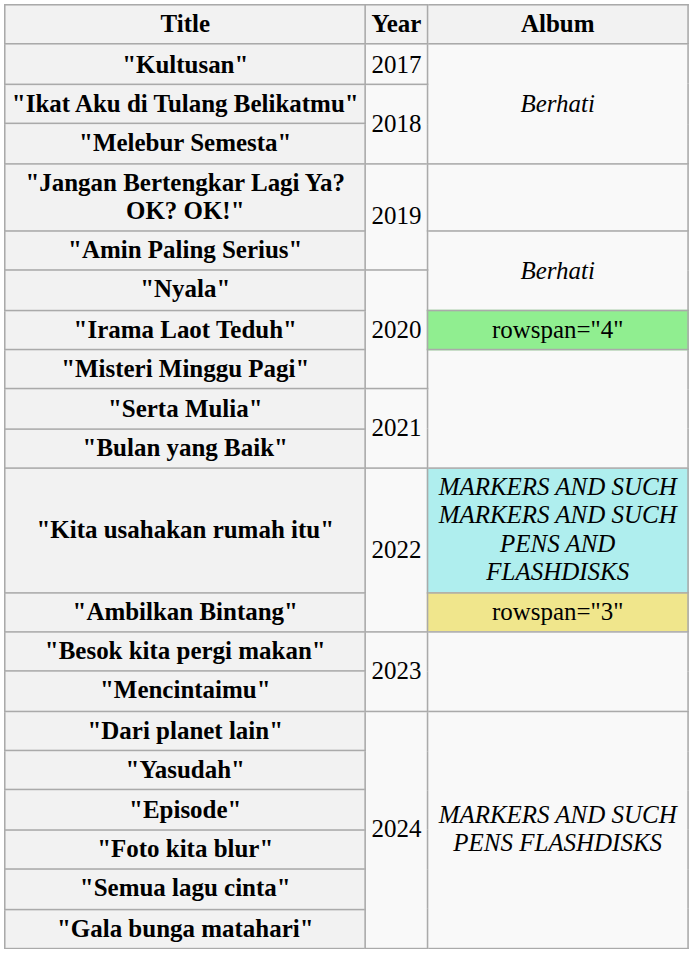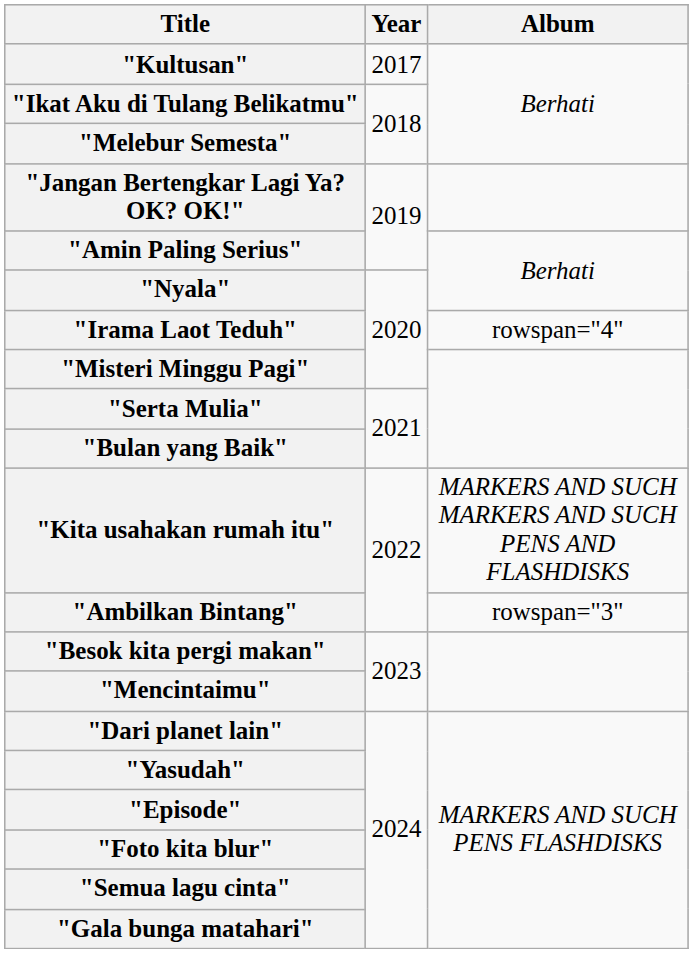(558, 329) lightgreen background -> (558, 329) no background
(558, 529) paleturquoise background -> (558, 529) no background
(558, 611) khaki background -> (558, 611) no background
